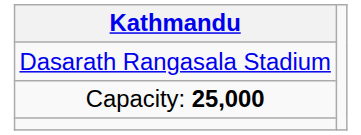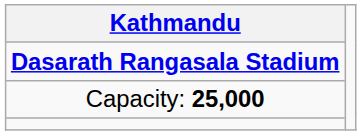(175, 61) normal -> (175, 61) bold
